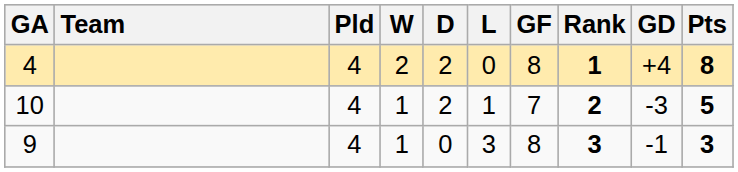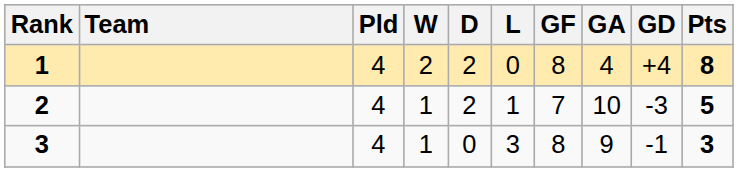columns swapped: (595, 24) <-> (30, 24)
